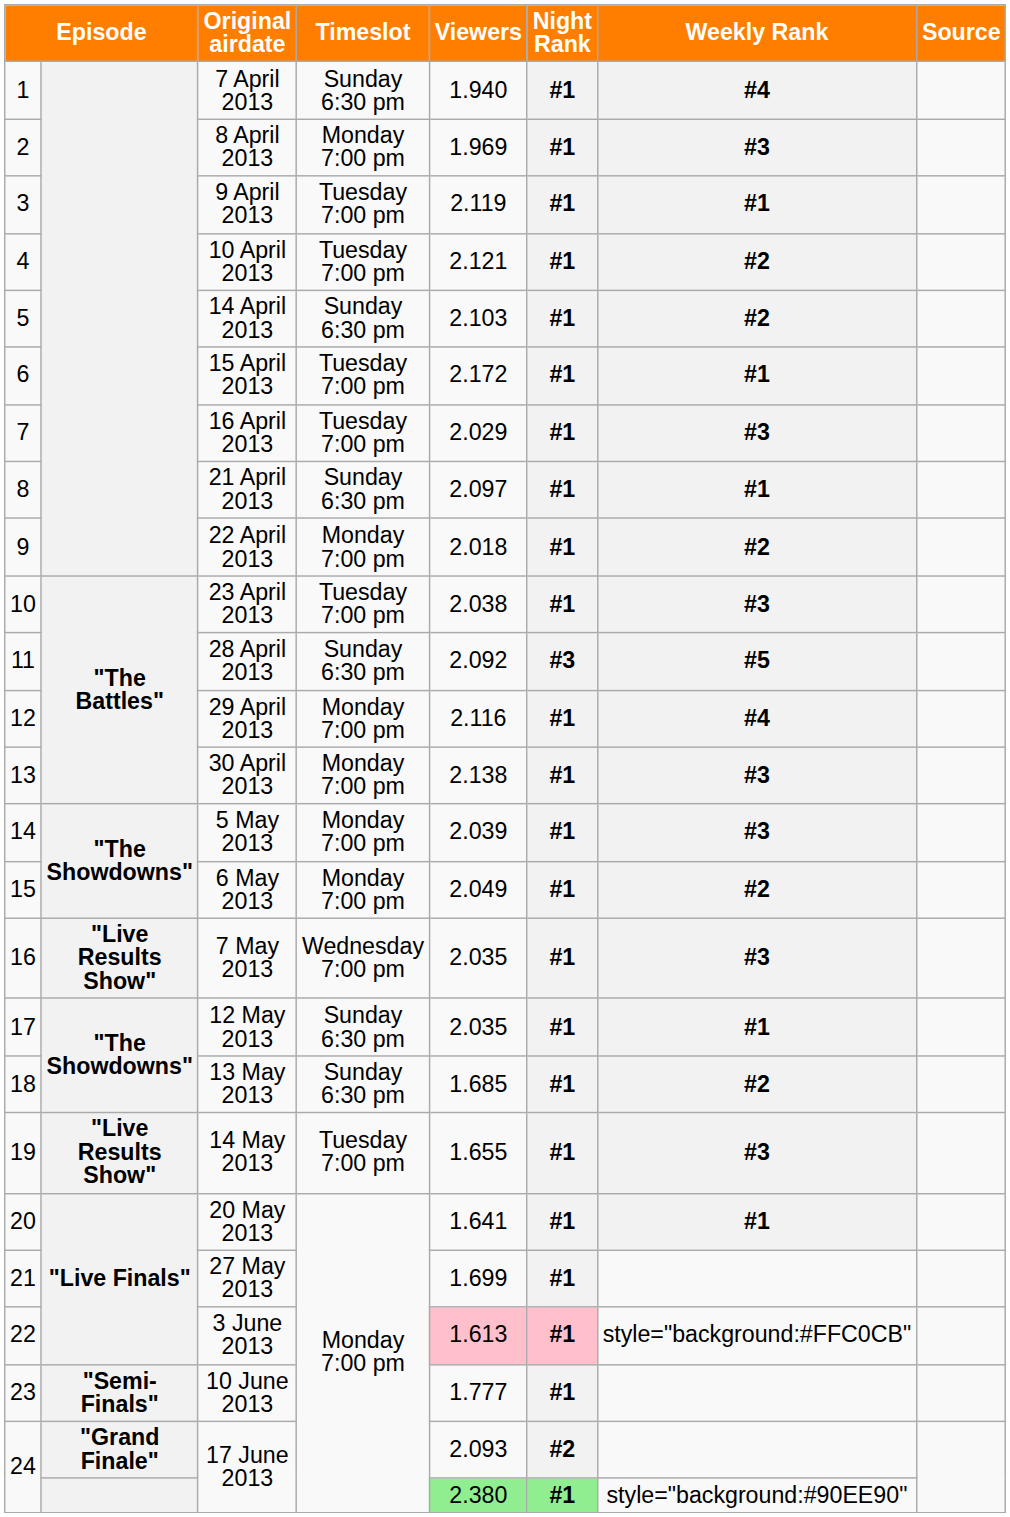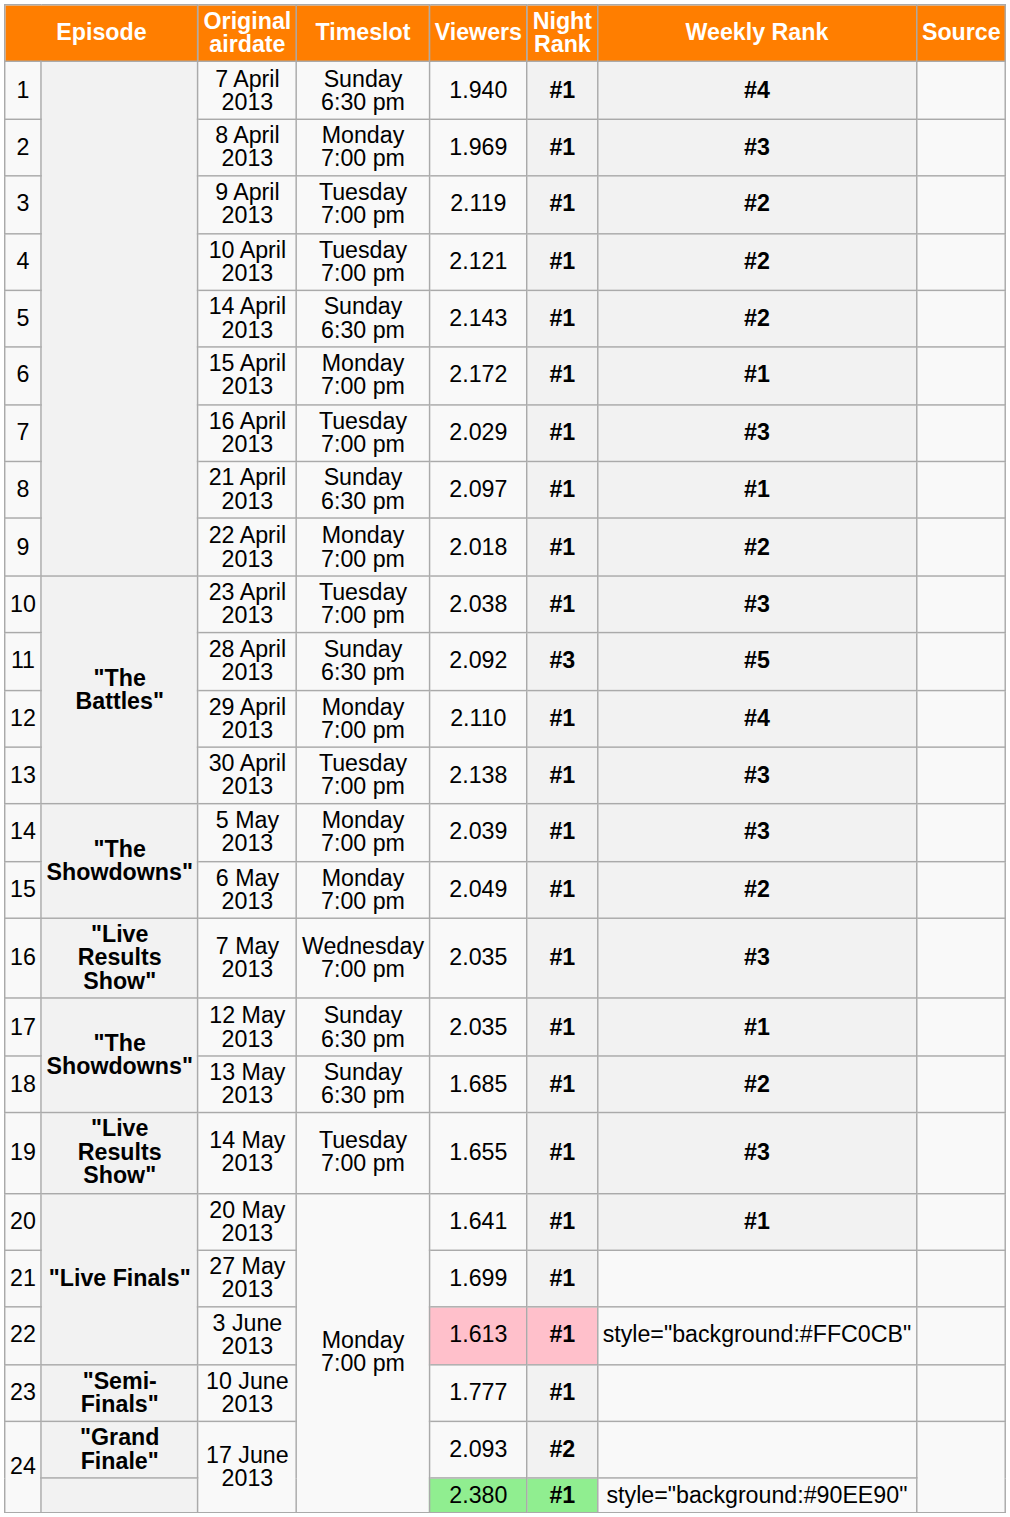(757, 204) #1 -> (757, 204) #2
(478, 318) 2.103 -> (478, 318) 2.143
(363, 375) Tuesday 7:00 pm -> (363, 375) Monday 7:00 pm
(478, 718) 2.116 -> (478, 718) 2.110
(363, 775) Monday 7:00 pm -> (363, 775) Tuesday 7:00 pm
